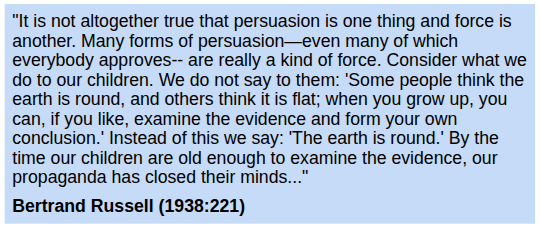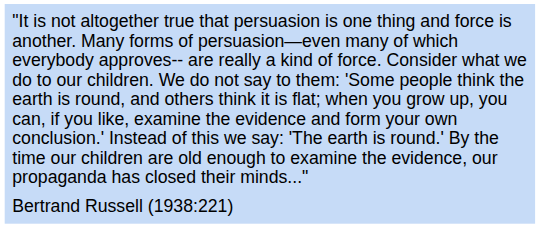(129, 206) bold -> (123, 206) normal
